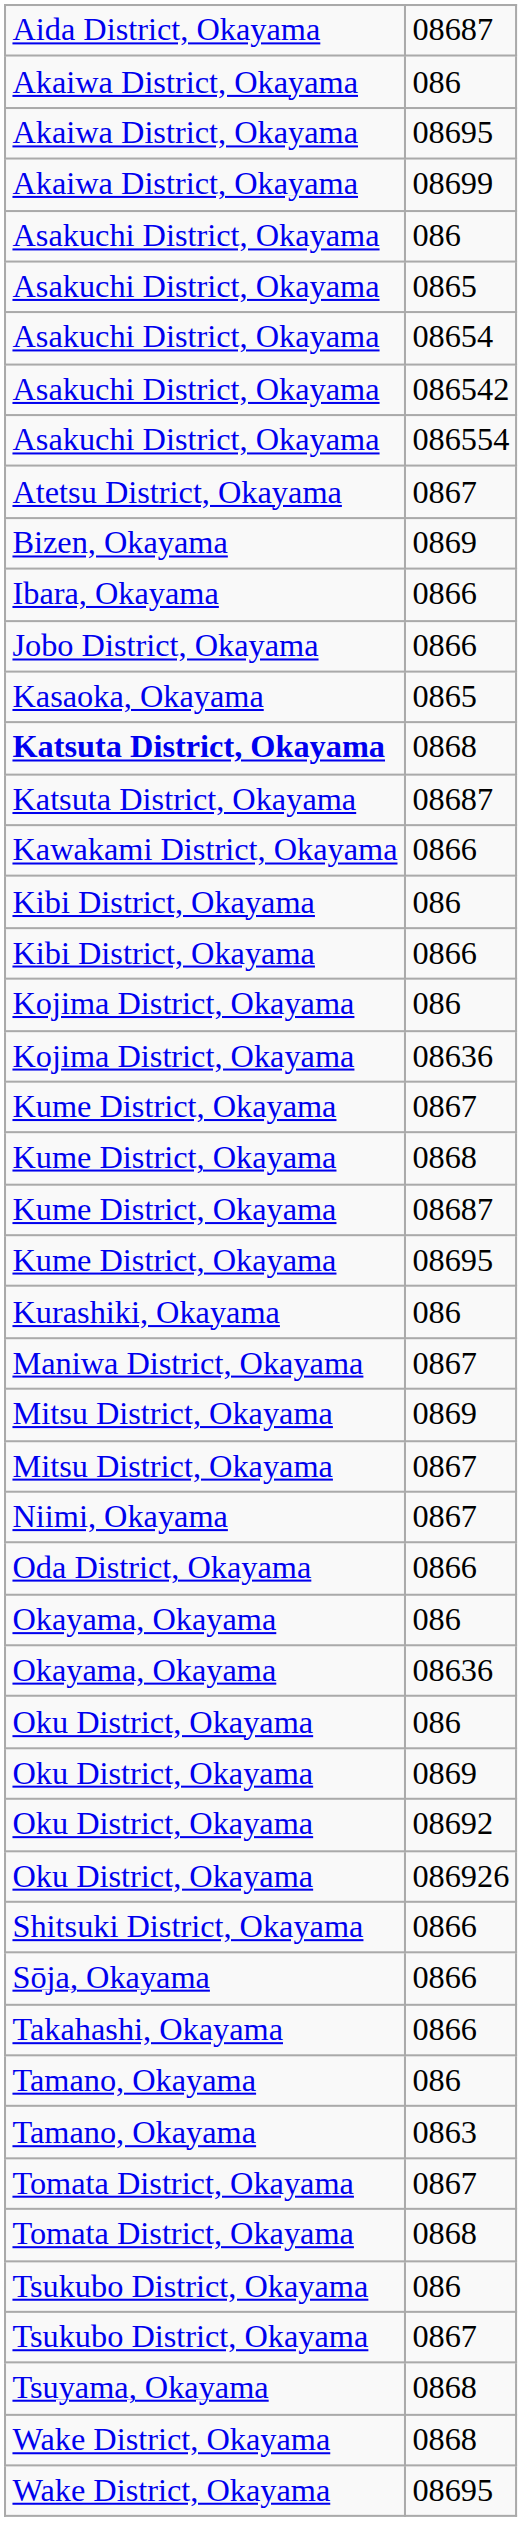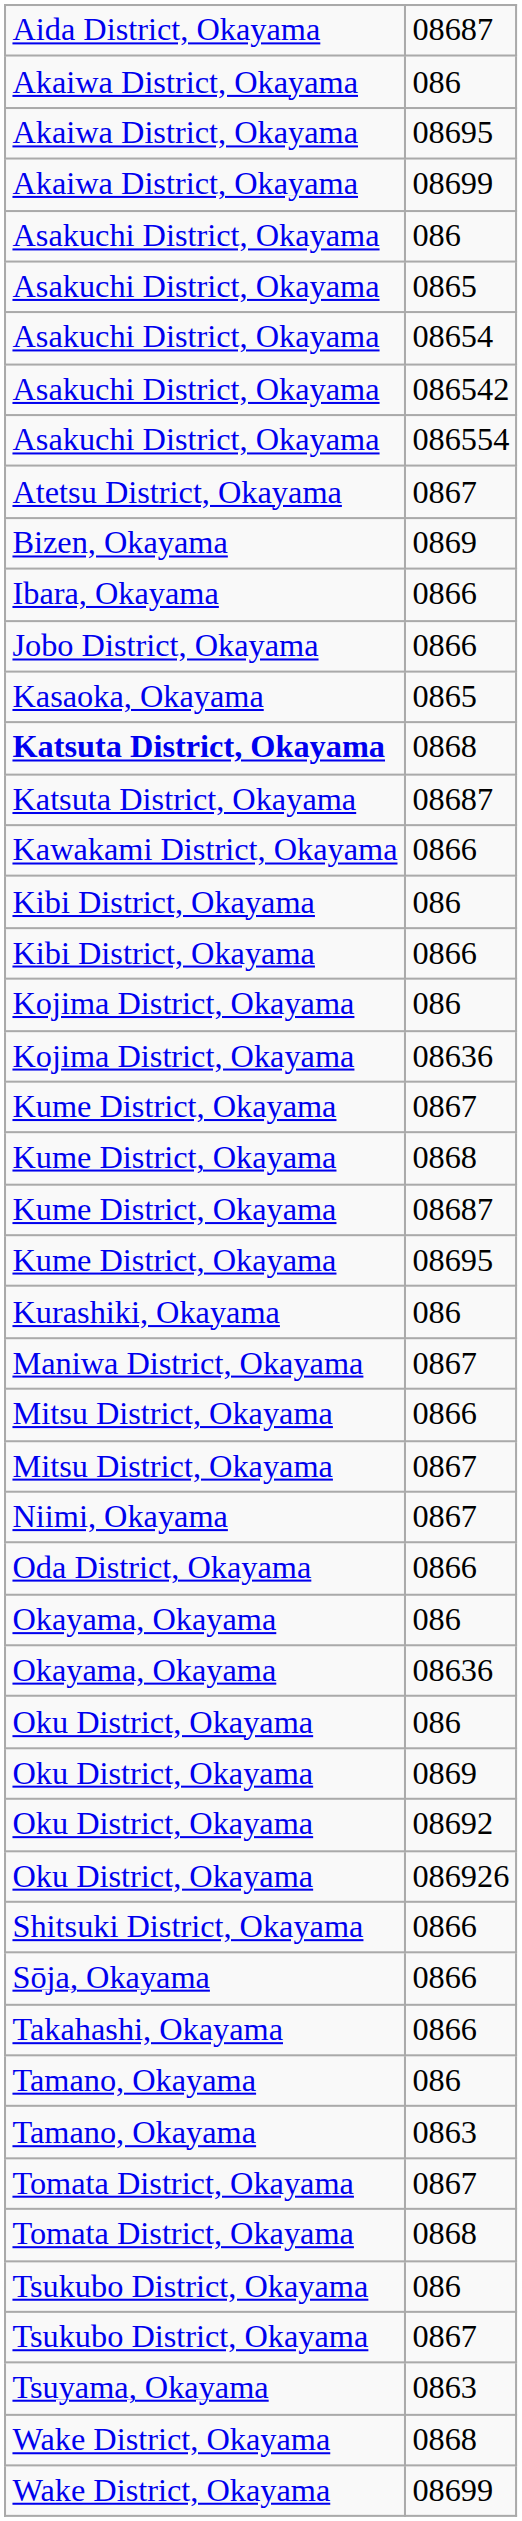(445, 1414) 0869 -> (445, 1414) 0866
(445, 2387) 0868 -> (445, 2387) 0863
(453, 2490) 08695 -> (453, 2490) 08699
